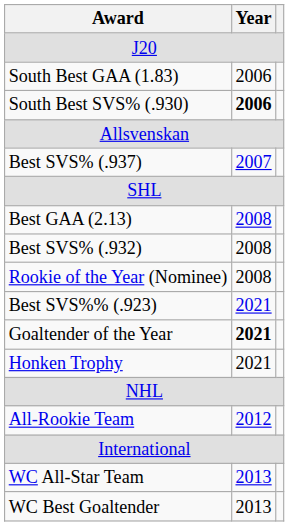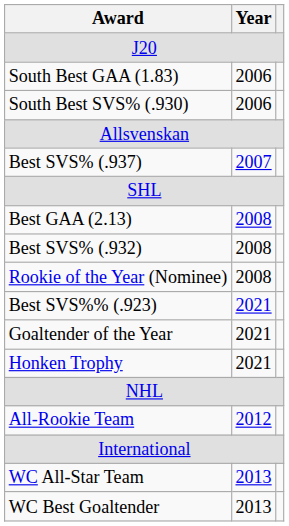(254, 104) bold -> (254, 104) normal
(254, 334) bold -> (254, 334) normal
